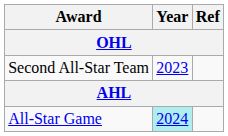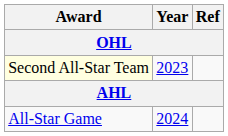(79, 67) no background -> (79, 67) lightyellow background
(172, 118) paleturquoise background -> (172, 118) no background
